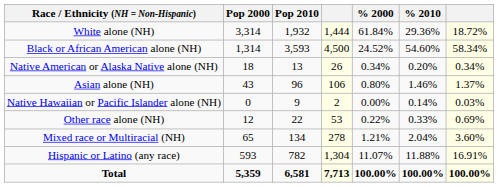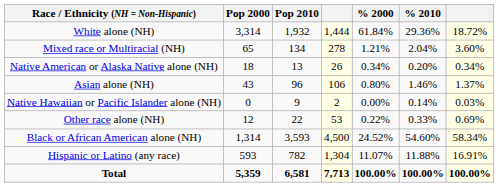rows swapped: (114, 48) <-> (114, 137)
